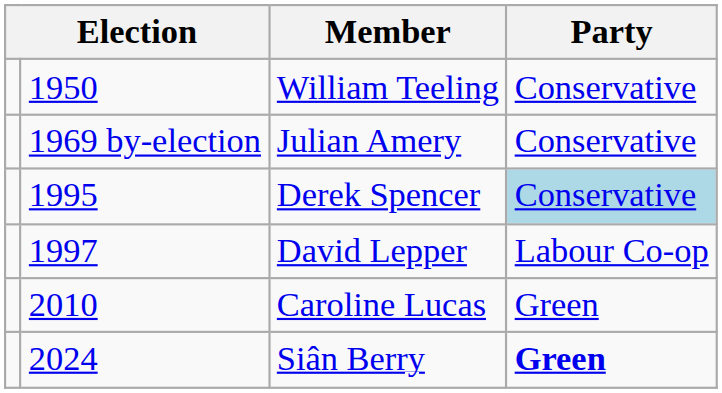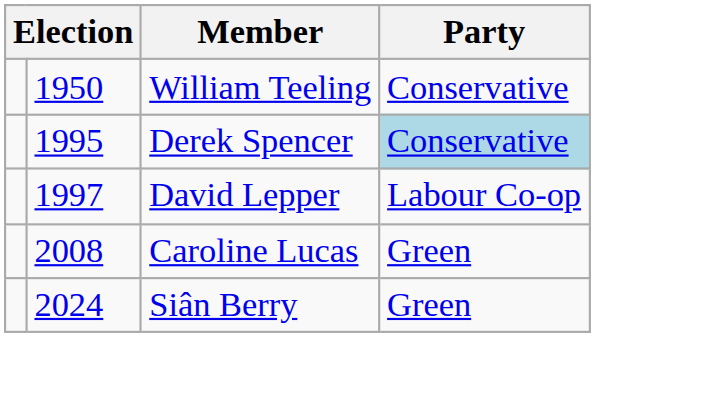- row: (369, 140)
(63, 304) 2010 -> (69, 250) 2008
(560, 359) bold -> (429, 304) normal
